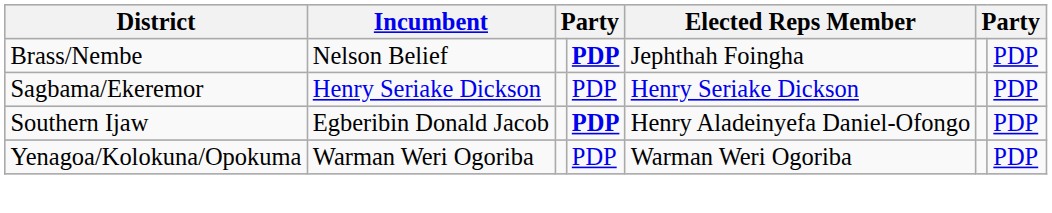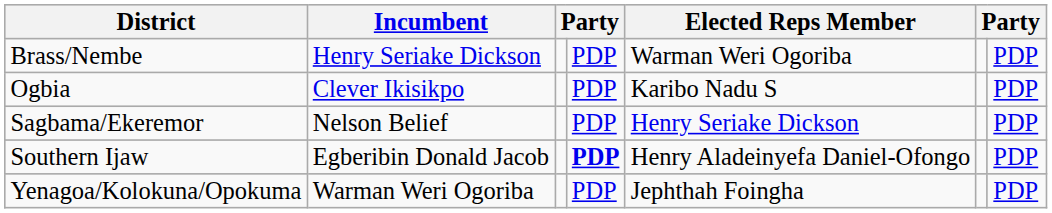(380, 55) Nelson Belief -> (427, 55) Henry Seriake Dickson
(596, 55) bold -> (594, 55) normal
(717, 55) Jephthah Foingha -> (741, 55) Warman Weri Ogoriba
+ row: (40, 89)
(427, 89) Henry Seriake Dickson -> (380, 123) Nelson Belief
(741, 157) Warman Weri Ogoriba -> (717, 191) Jephthah Foingha
